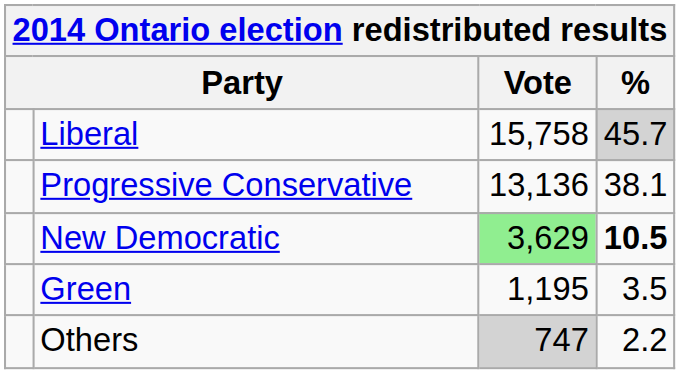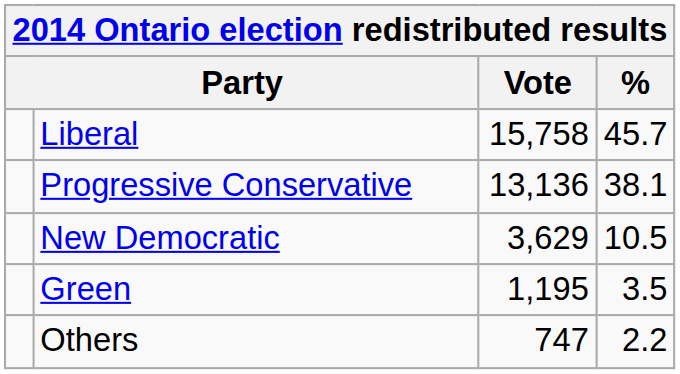(636, 133) lightgrey background -> (636, 133) no background
(548, 237) lightgreen background -> (548, 237) no background
(636, 237) bold -> (636, 237) normal
(562, 340) lightgrey background -> (562, 340) no background
